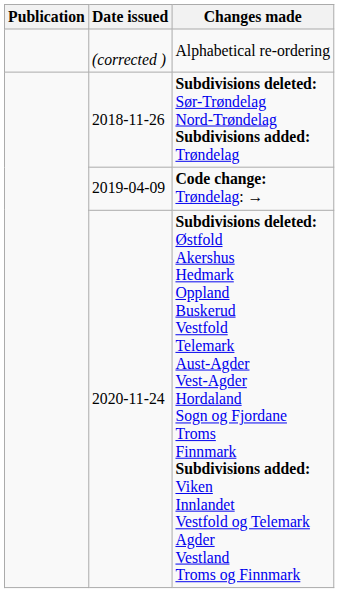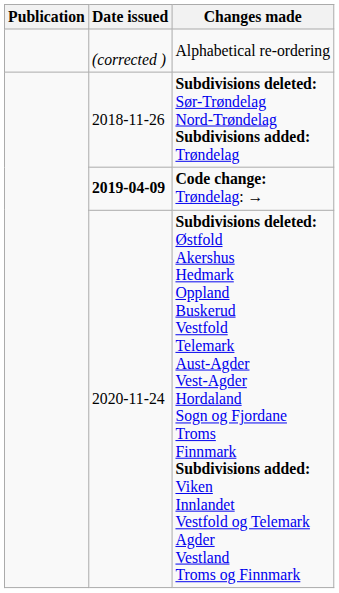(129, 188) normal -> (129, 188) bold
